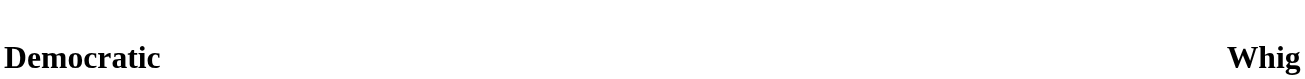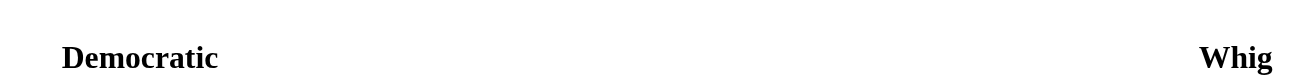- column: (847, 14)
